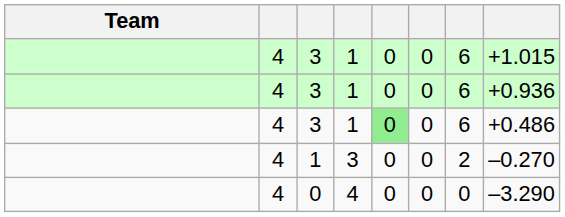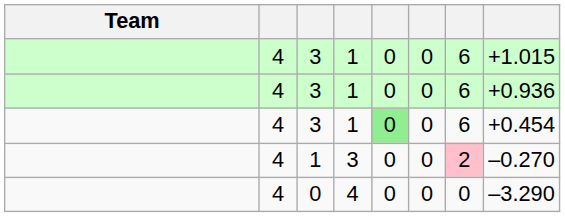(521, 125) +0.486 -> (521, 125) +0.454
(464, 159) no background -> (464, 159) pink background
